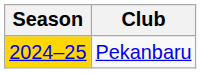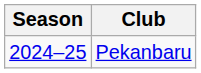(48, 51) gold background -> (48, 51) no background
